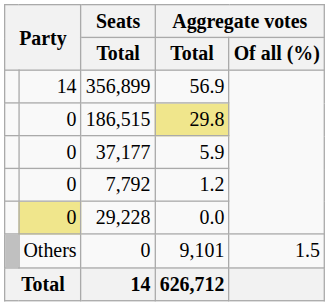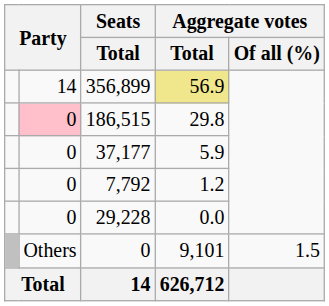(207, 86) no background -> (207, 86) khaki background
(72, 119) no background -> (72, 119) pink background
(207, 119) khaki background -> (207, 119) no background
(72, 218) khaki background -> (72, 218) no background
